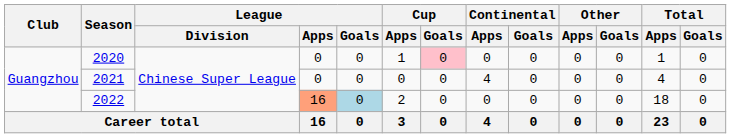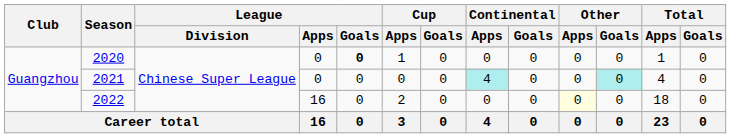(360, 58) normal -> (360, 58) bold
(443, 58) pink background -> (443, 58) no background
(487, 79) no background -> (487, 79) paleturquoise background
(619, 79) no background -> (619, 79) paleturquoise background
(318, 101) lightsalmon background -> (318, 101) no background
(360, 101) lightblue background -> (360, 101) no background
(578, 101) no background -> (578, 101) lightyellow background
